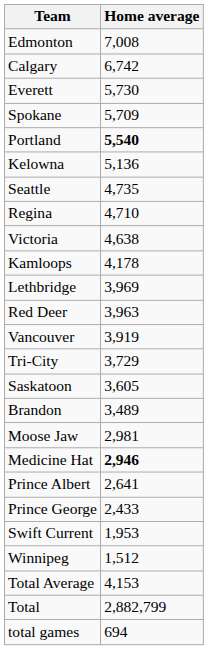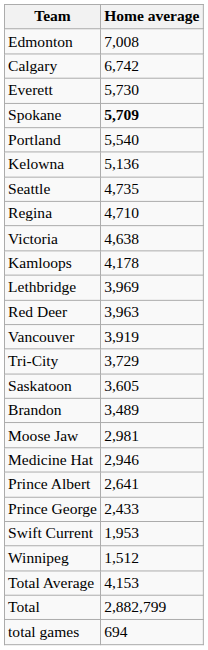(122, 115) normal -> (122, 115) bold
(122, 139) bold -> (122, 139) normal
(122, 459) bold -> (122, 459) normal
